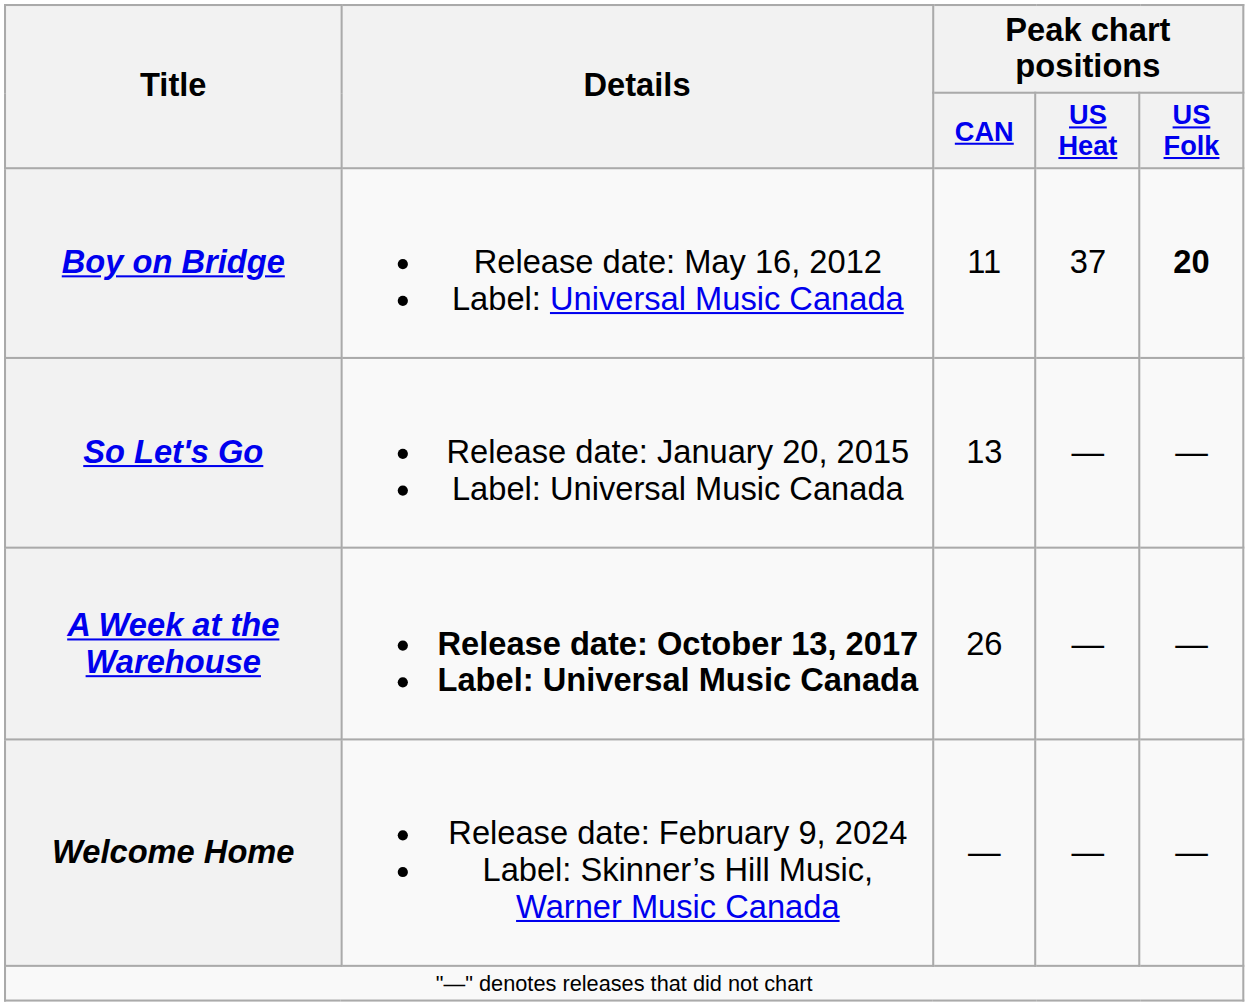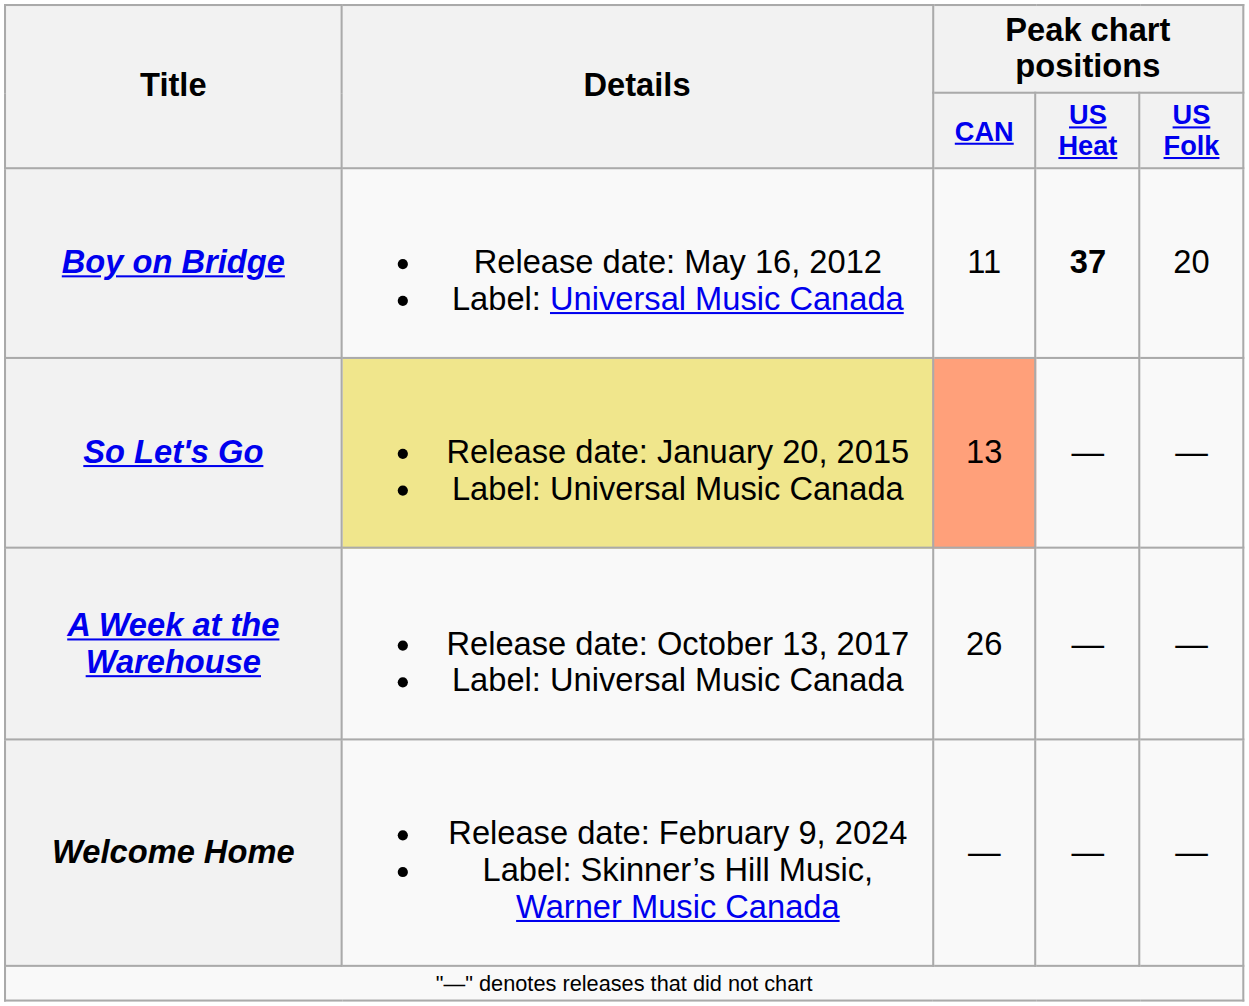(1088, 262) normal -> (1088, 262) bold
(1191, 262) bold -> (1191, 262) normal
(637, 472) no background -> (637, 472) khaki background
(984, 452) no background -> (984, 452) lightsalmon background
(637, 662) bold -> (637, 662) normal
